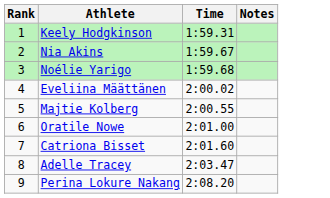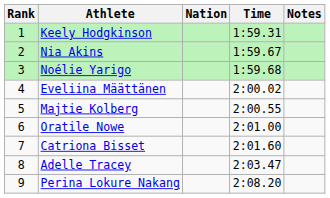+ column: (206, 14)
